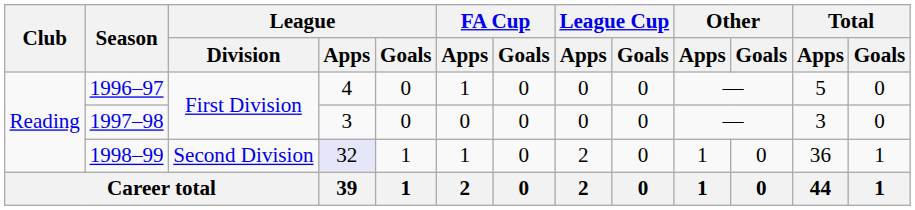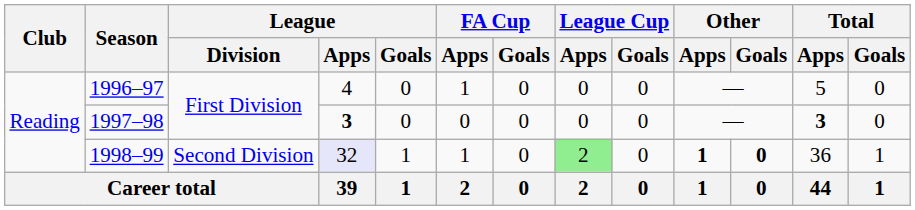(347, 121) normal -> (347, 121) bold
(820, 121) normal -> (820, 121) bold
(583, 155) no background -> (583, 155) lightgreen background
(702, 155) normal -> (702, 155) bold
(761, 155) normal -> (761, 155) bold
